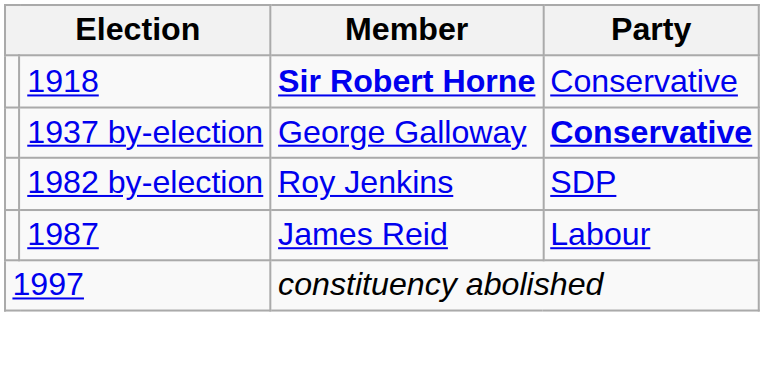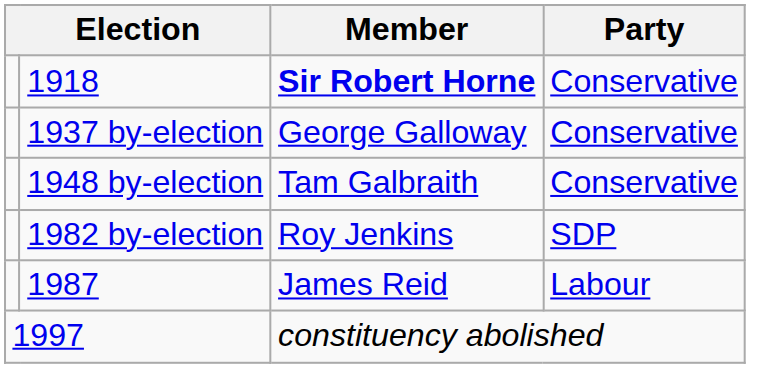(651, 132) bold -> (644, 132) normal
+ row: (145, 183)
